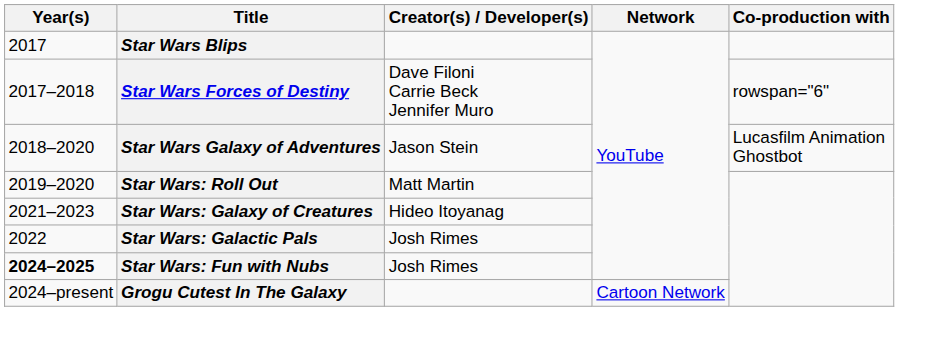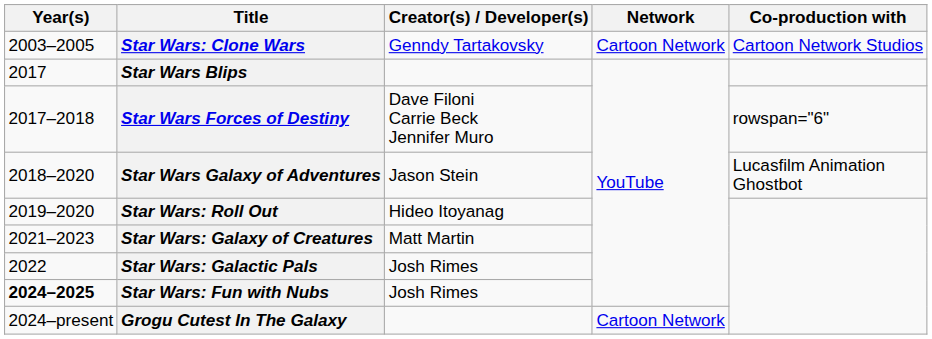+ row: (213, 45)
(432, 184) Matt Martin -> (446, 211) Hideo Itoyanag
(446, 211) Hideo Itoyanag -> (432, 238) Matt Martin
